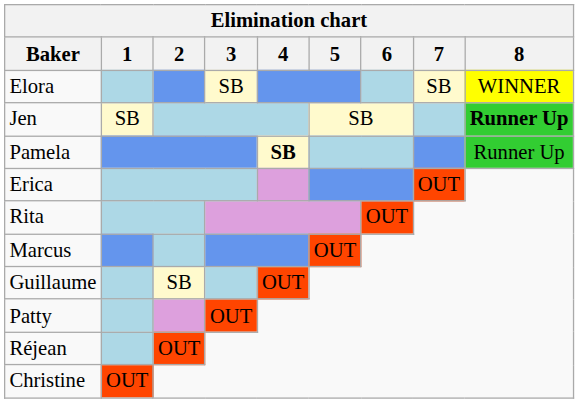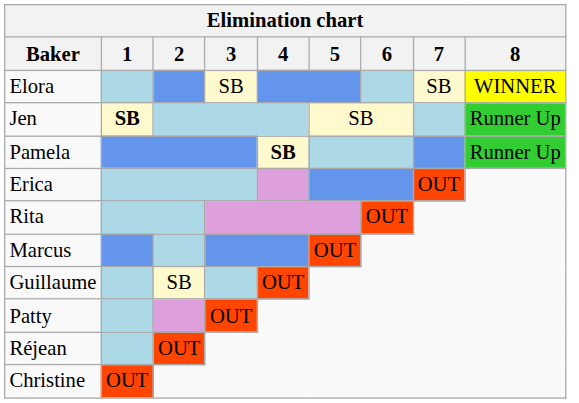(127, 119) normal -> (127, 119) bold
(519, 119) bold -> (515, 119) normal
